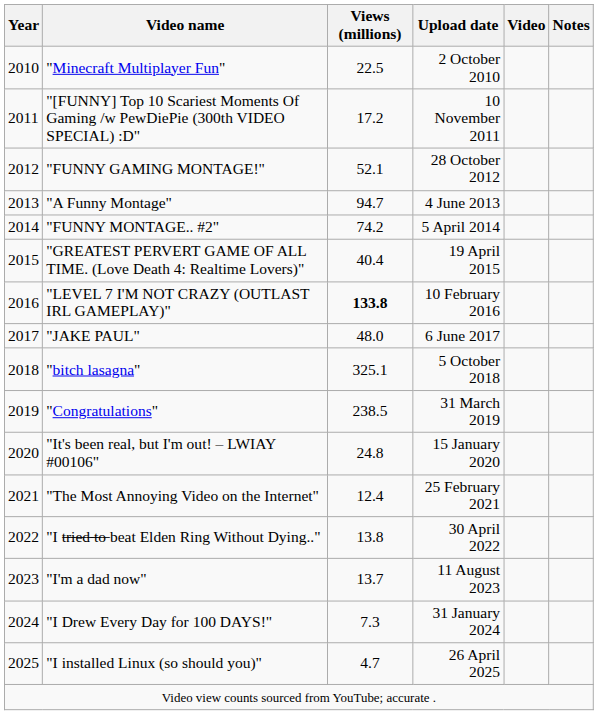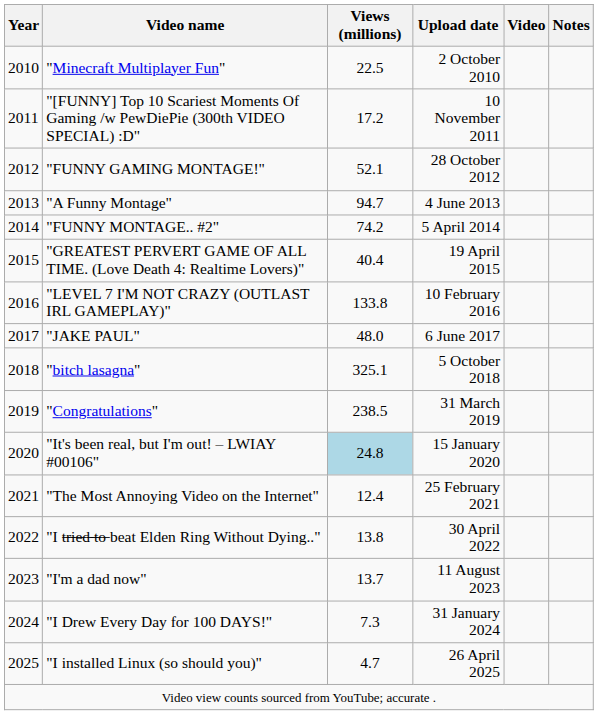(370, 302) bold -> (370, 302) normal
(370, 453) no background -> (370, 453) lightblue background
